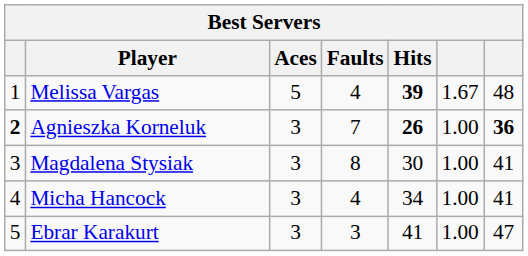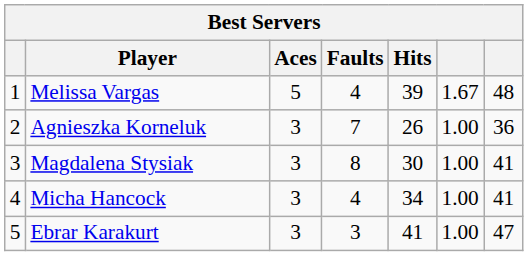(413, 92) bold -> (413, 92) normal
(15, 127) bold -> (15, 127) normal
(413, 127) bold -> (413, 127) normal
(504, 127) bold -> (504, 127) normal
